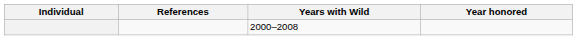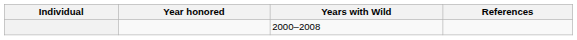columns swapped: (497, 12) <-> (183, 12)
